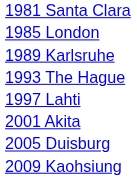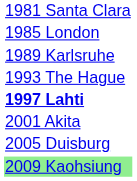(43, 99) normal -> (45, 99) bold
(63, 166) no background -> (63, 166) lightgreen background
